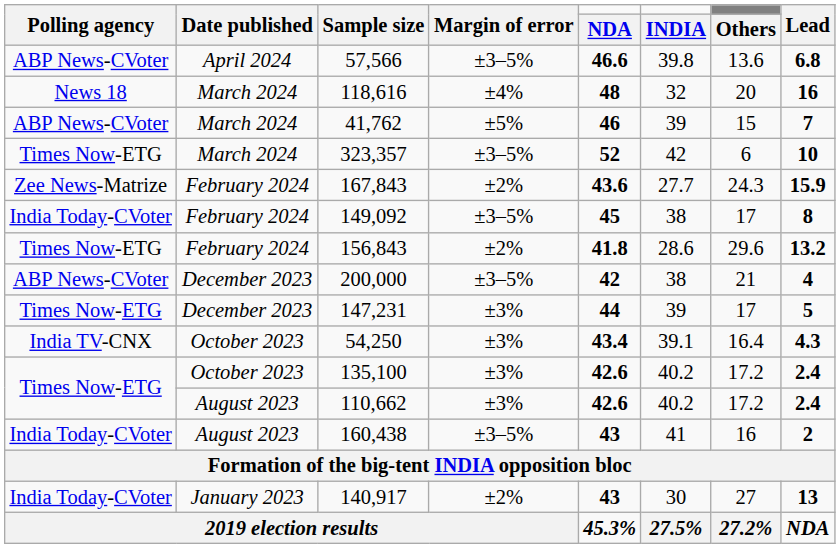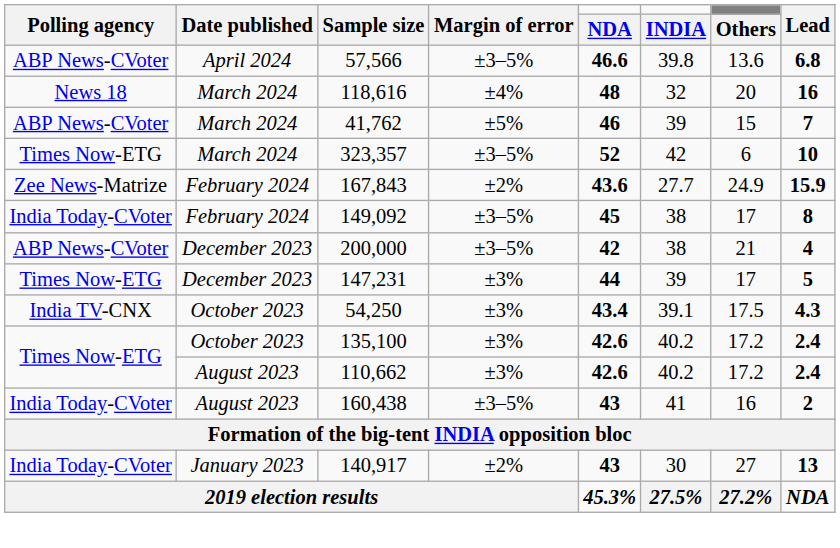(746, 185) 24.3 -> (746, 185) 24.9
- row: (373, 247)
(746, 341) 16.4 -> (746, 309) 17.5
